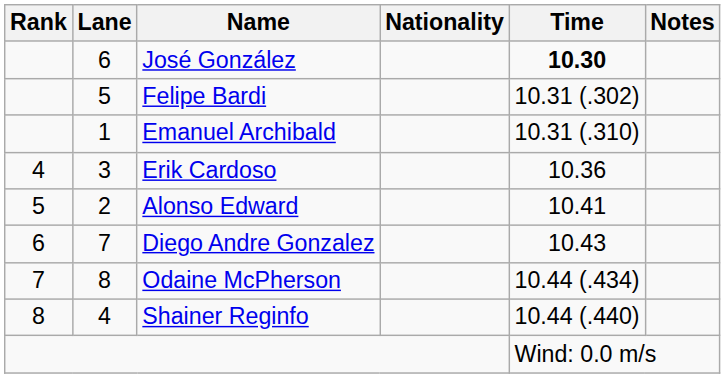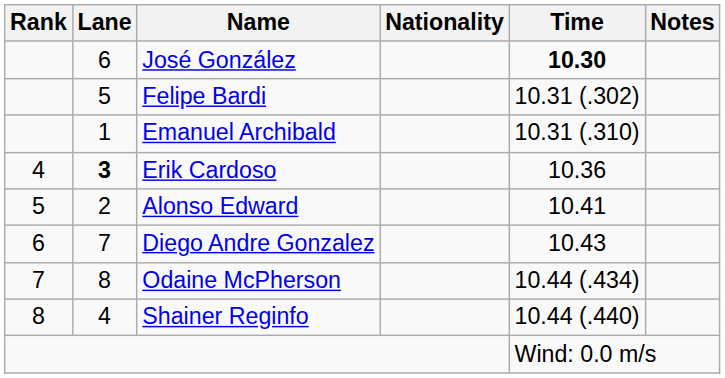(105, 170) normal -> (105, 170) bold
